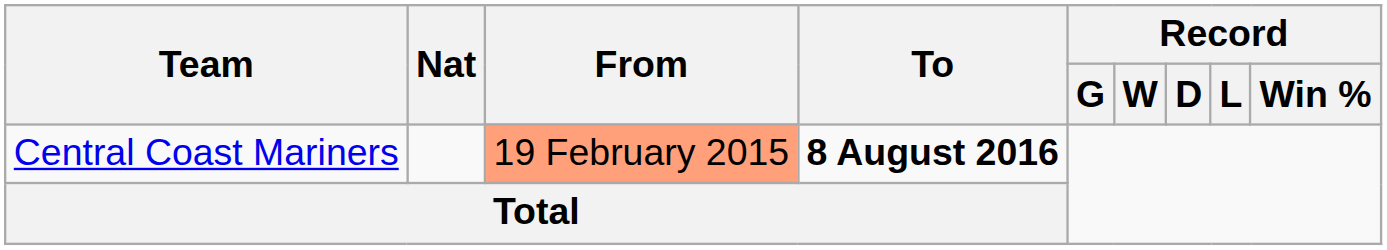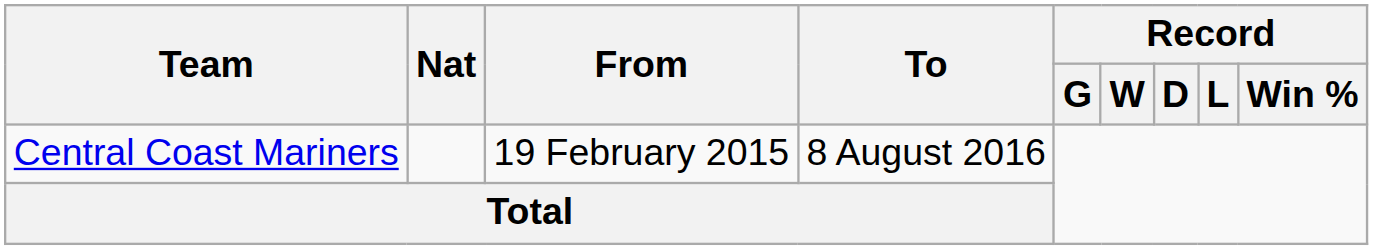(641, 152) lightsalmon background -> (641, 152) no background
(933, 152) bold -> (926, 152) normal
